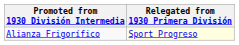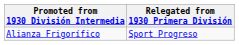(163, 34) lightyellow background -> (163, 34) no background
